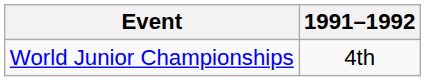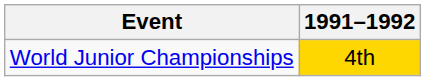(360, 57) no background -> (360, 57) gold background
